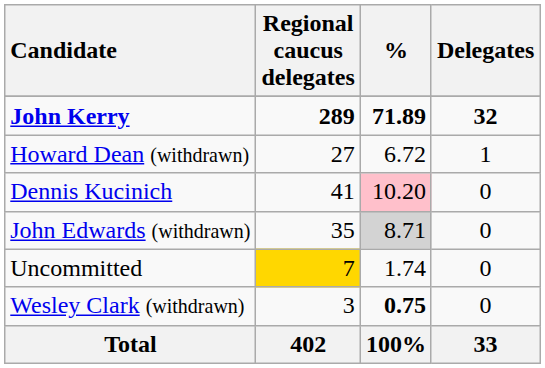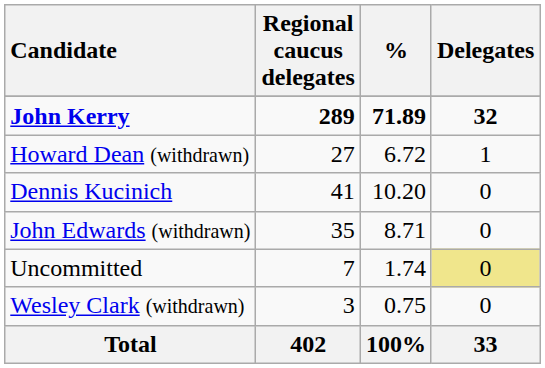(399, 191) pink background -> (399, 191) no background
(405, 229) lightgrey background -> (405, 229) no background
(349, 267) gold background -> (349, 267) no background
(486, 267) no background -> (486, 267) khaki background
(405, 305) bold -> (405, 305) normal
